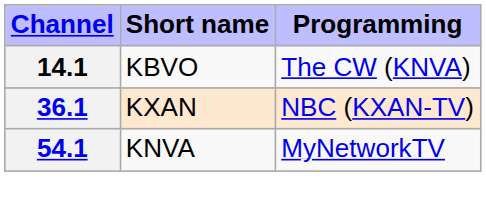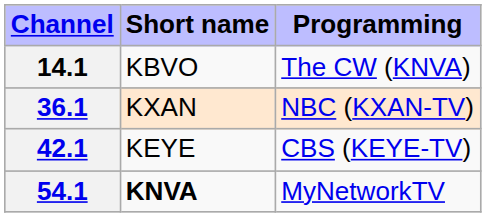+ row: (62, 149)
(160, 149) normal -> (162, 190) bold
